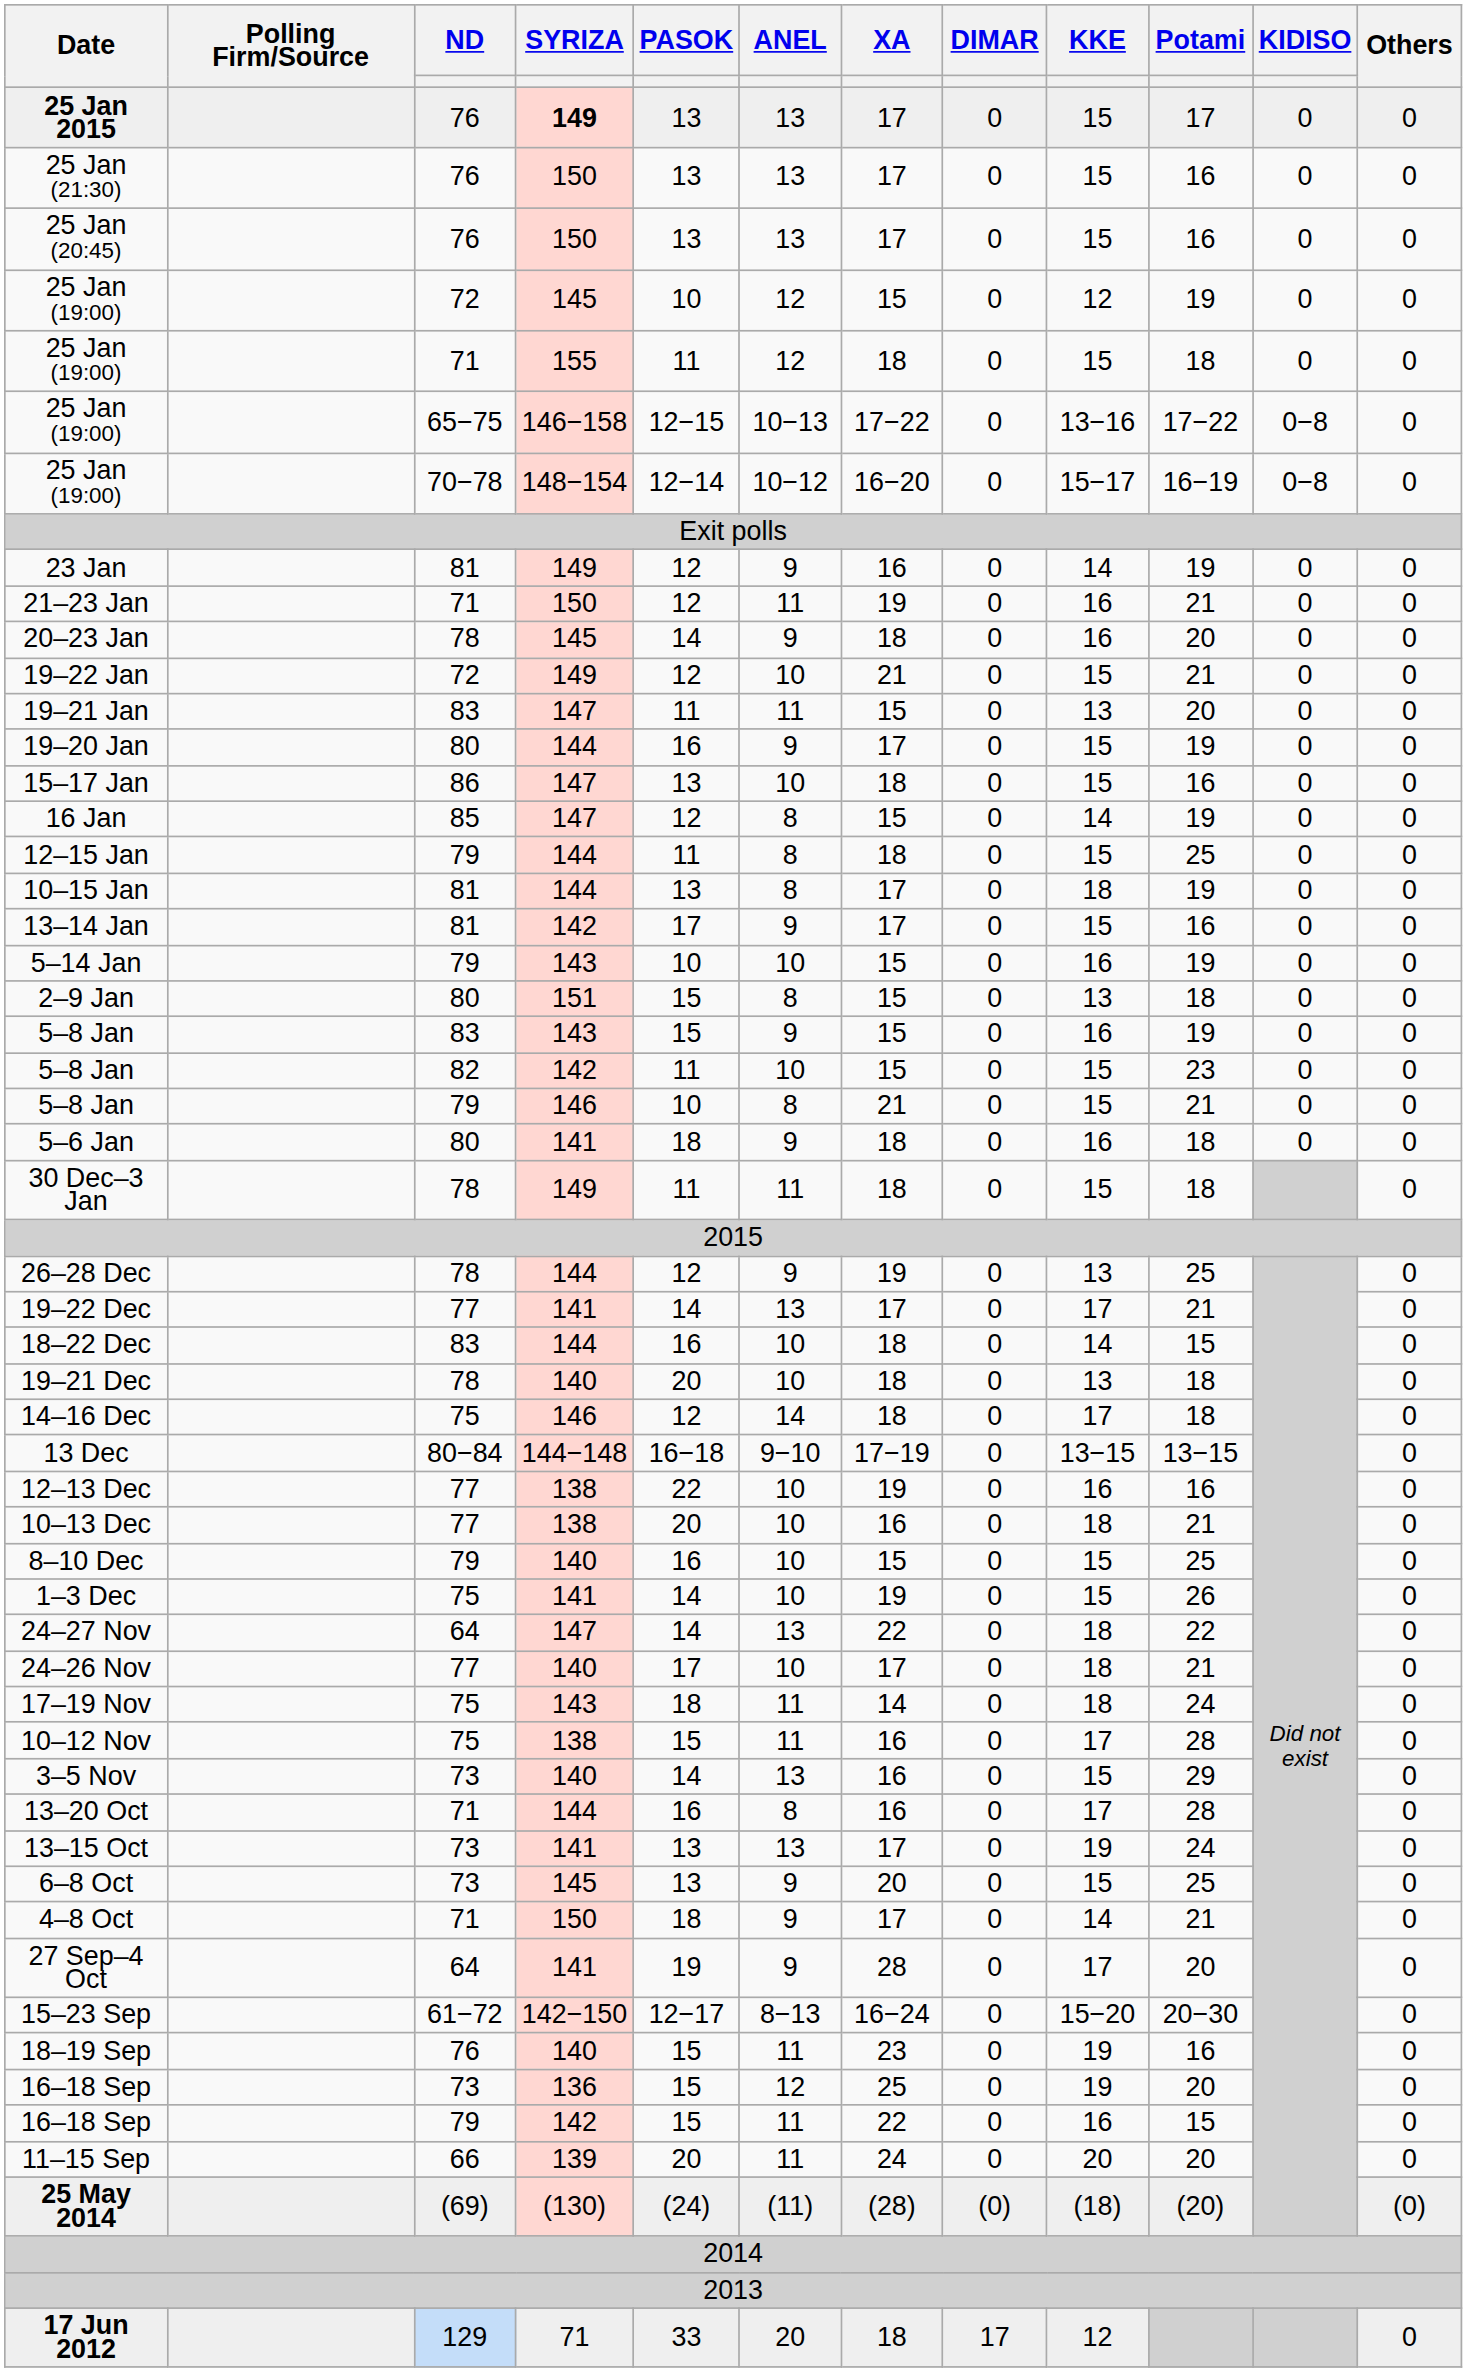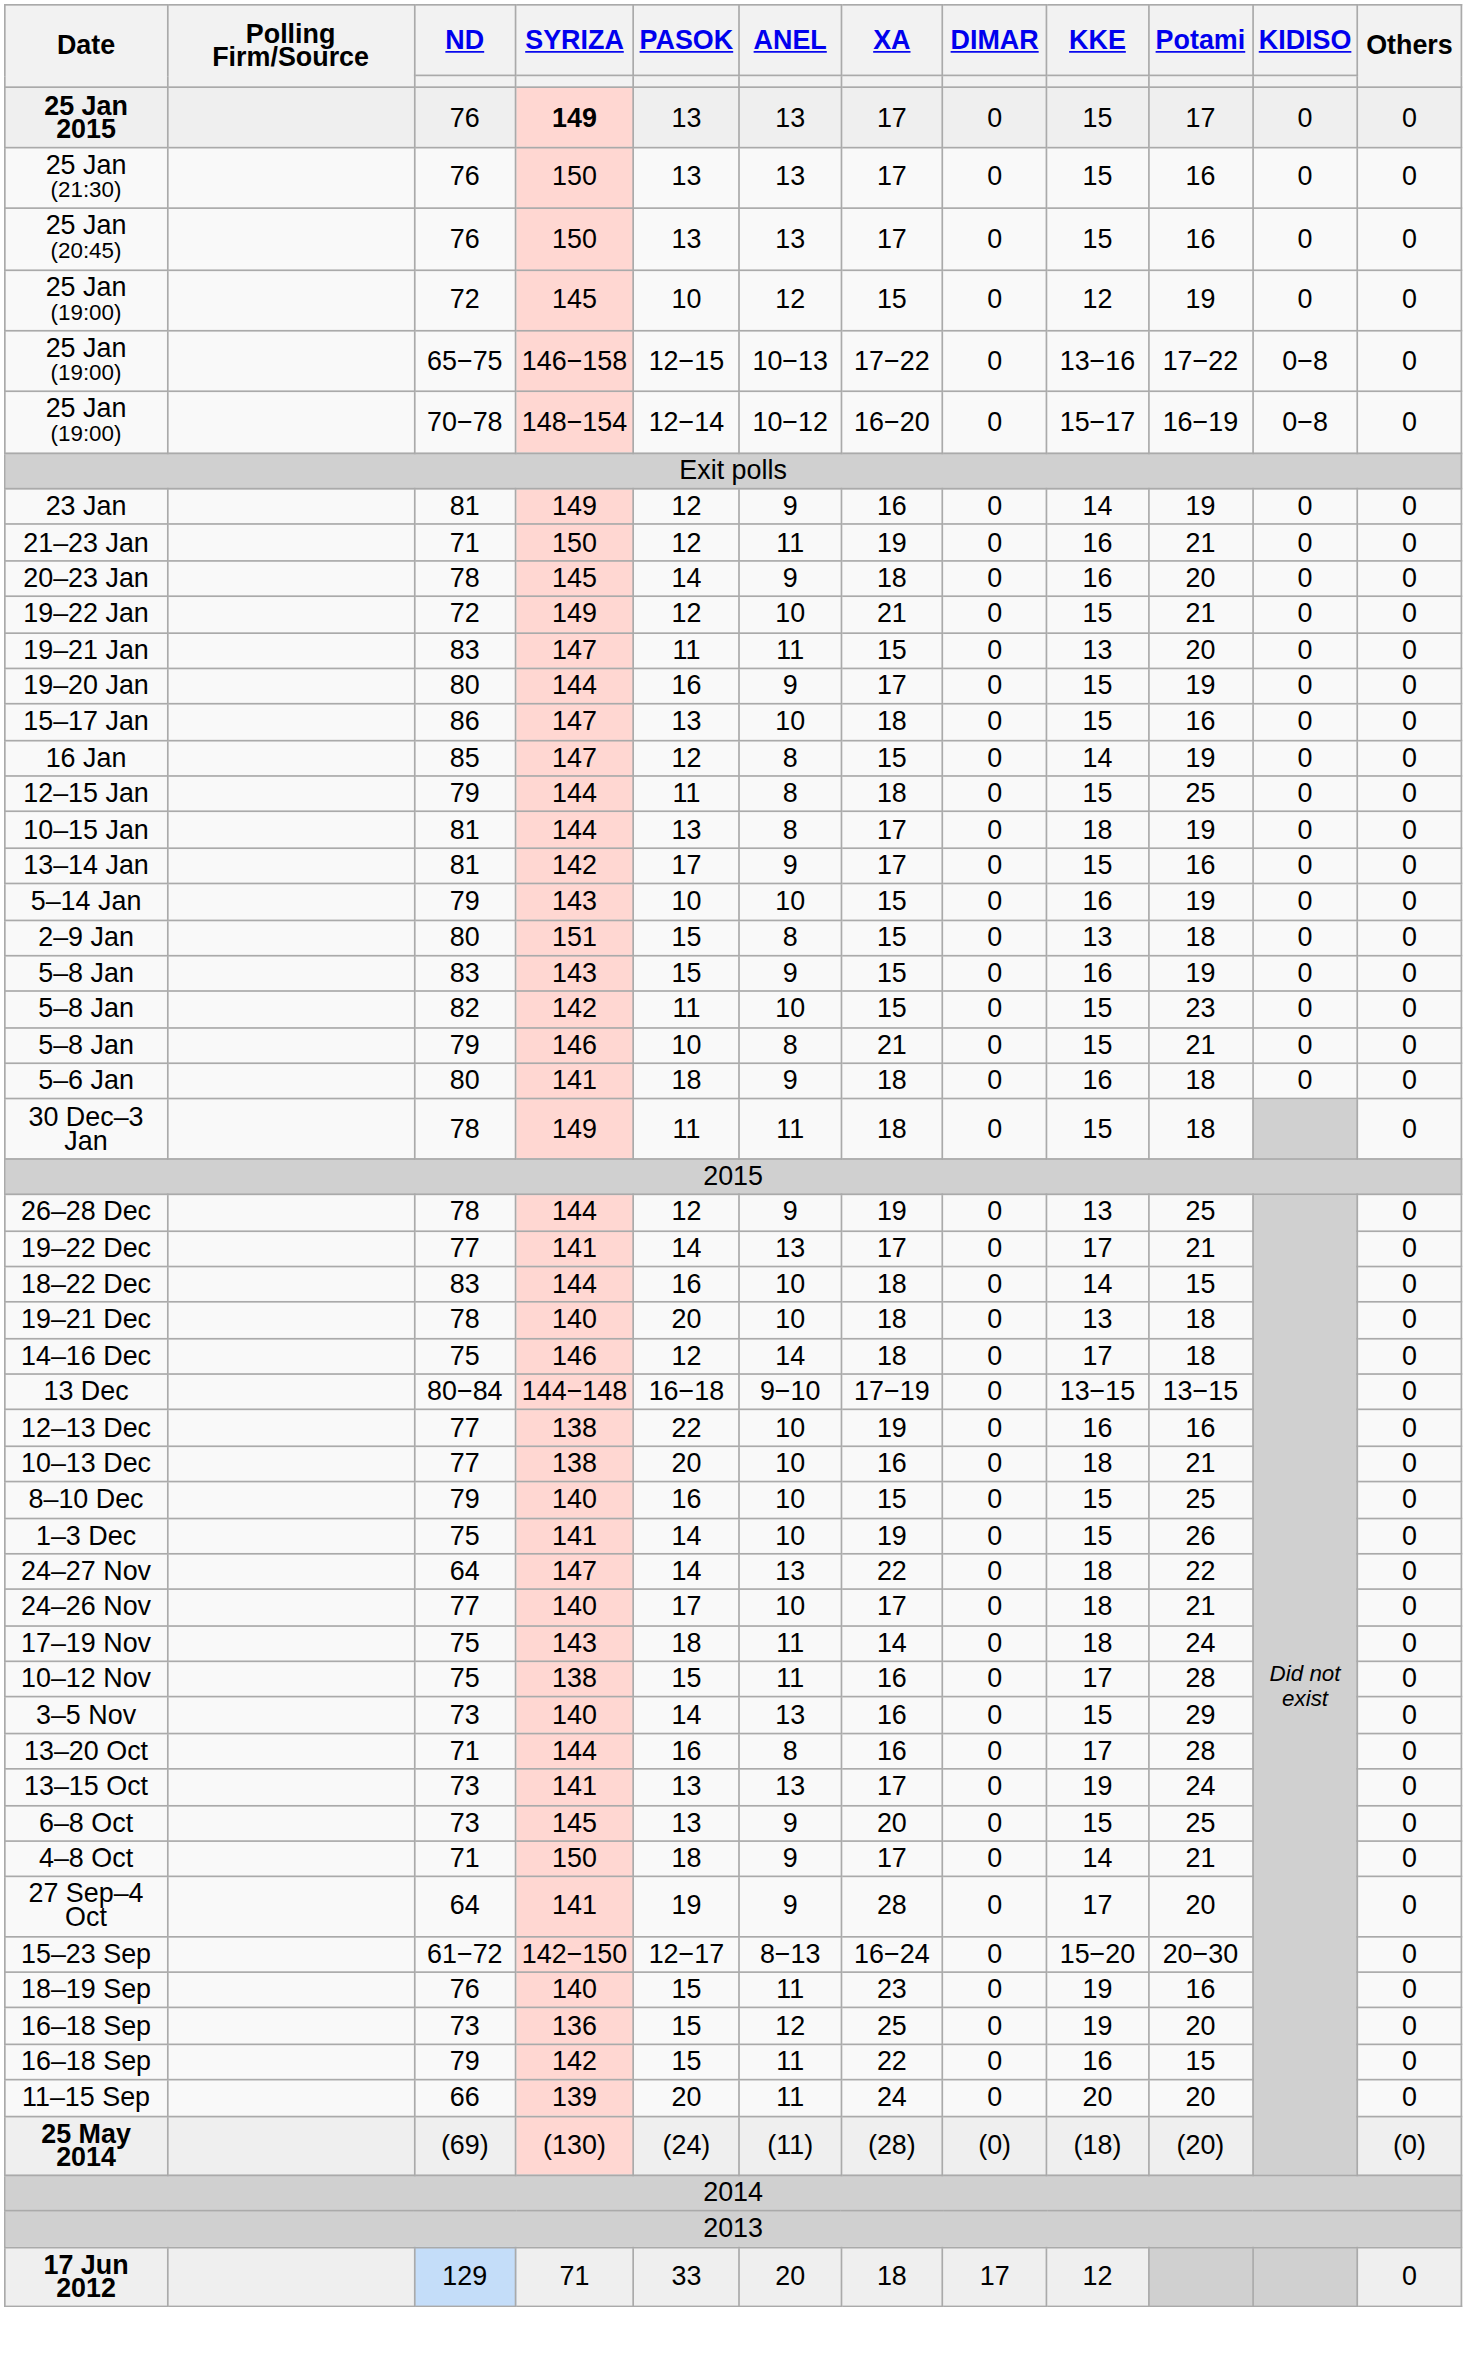- row: (86, 359)
